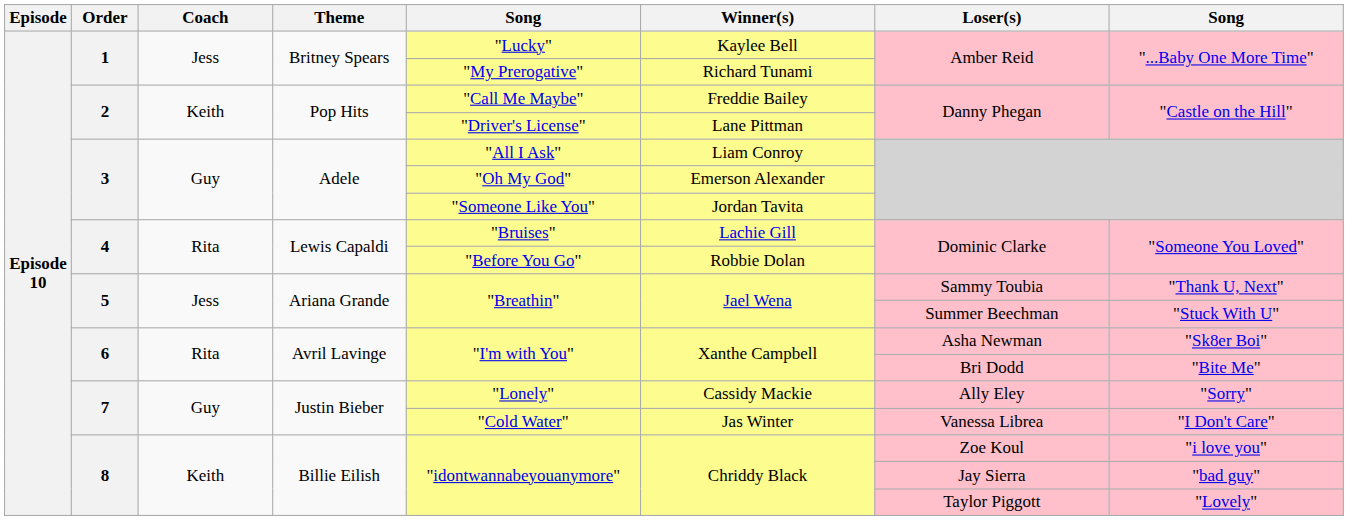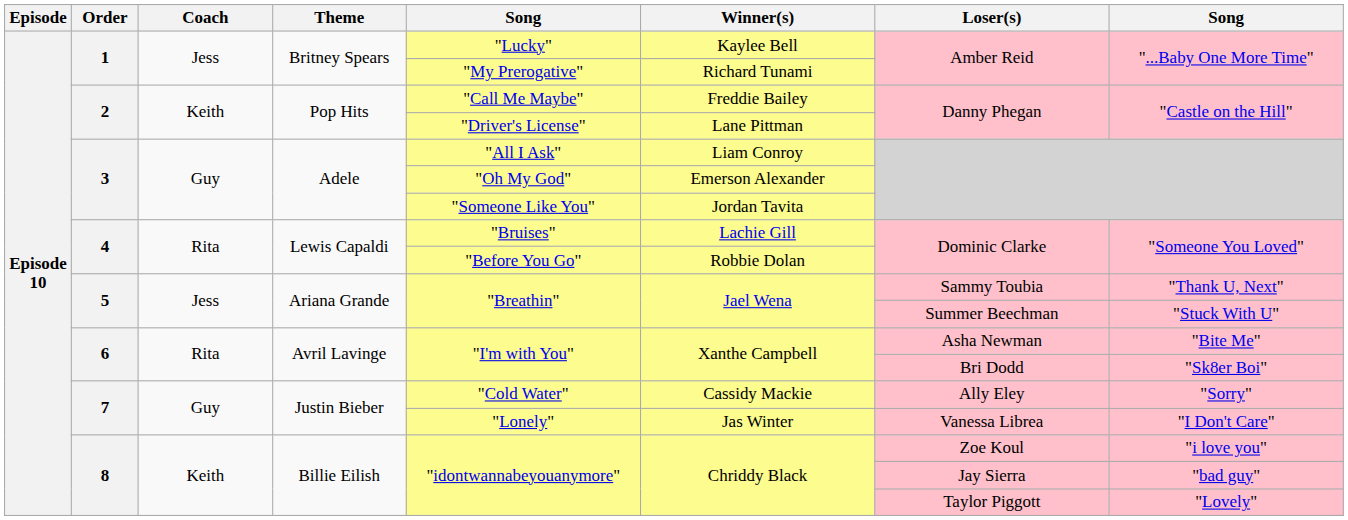(1226, 340) "Sk8er Boi" -> (1226, 340) "Bite Me"
(1226, 367) "Bite Me" -> (1226, 367) "Sk8er Boi"
(523, 394) "Lonely" -> (523, 394) "Cold Water"
(523, 421) "Cold Water" -> (523, 421) "Lonely"
